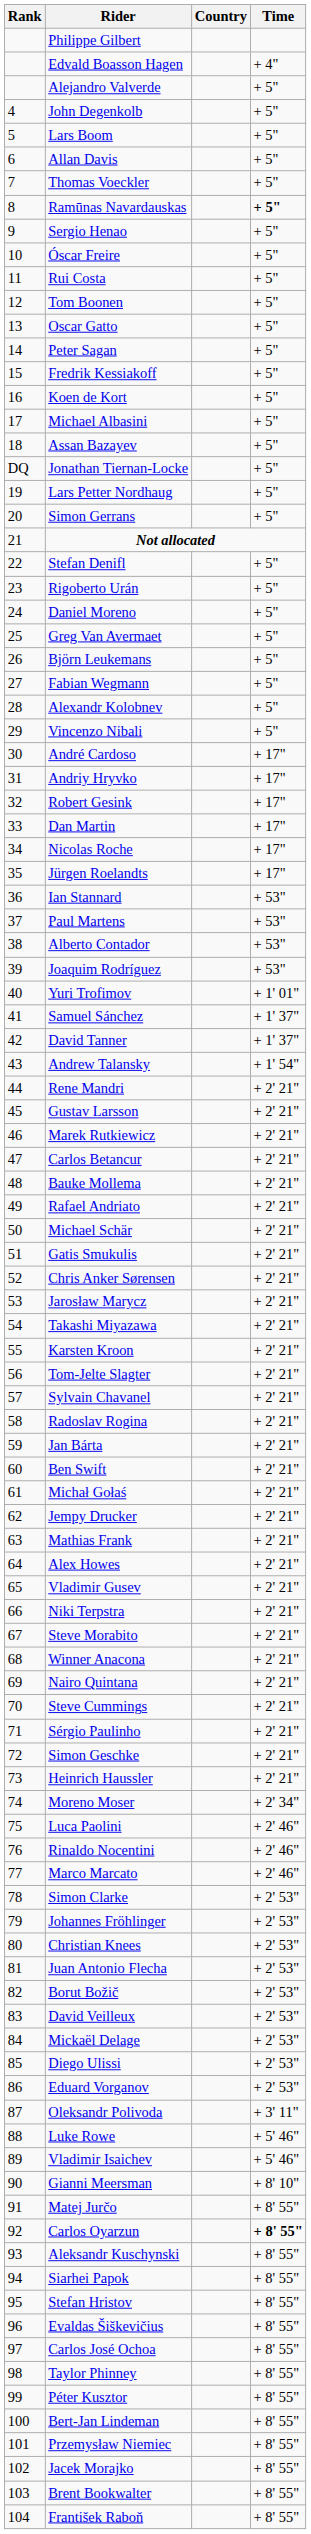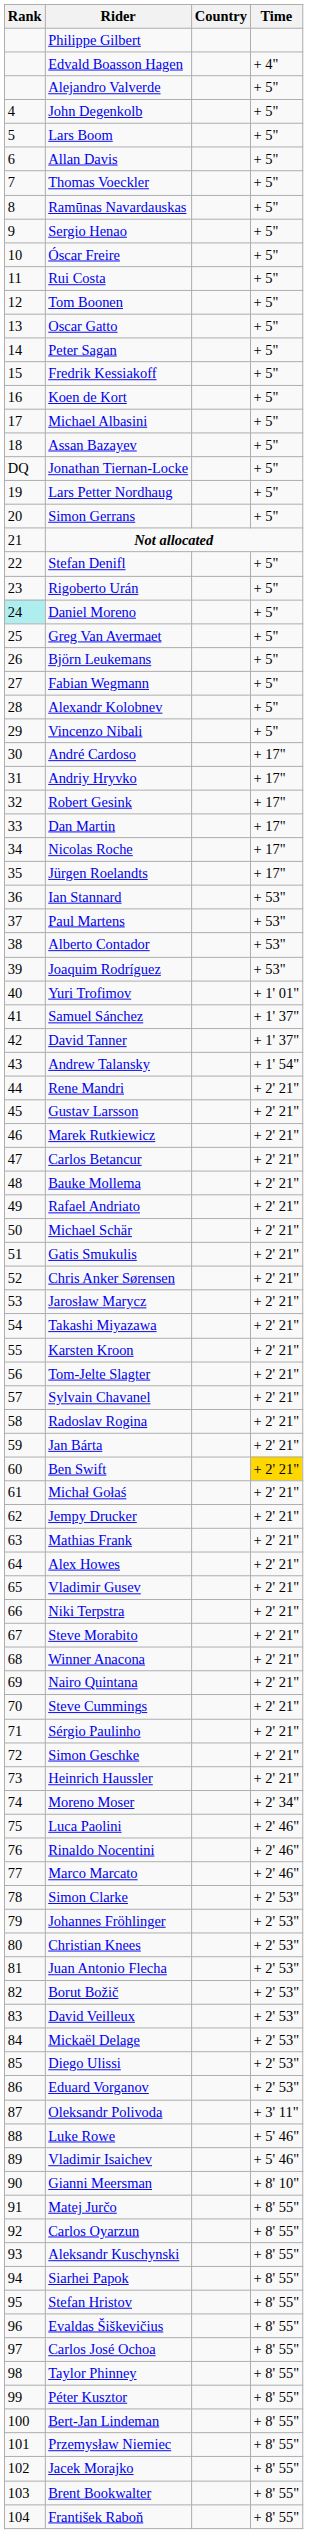(267, 207) bold -> (266, 207) normal
(15, 611) no background -> (15, 611) paleturquoise background
(276, 1468) no background -> (276, 1468) gold background
(278, 2230) bold -> (276, 2230) normal
